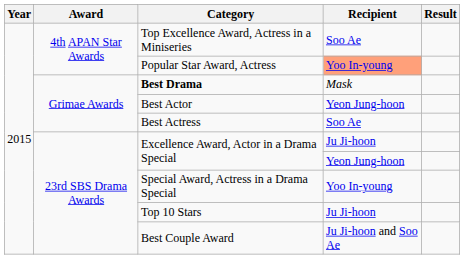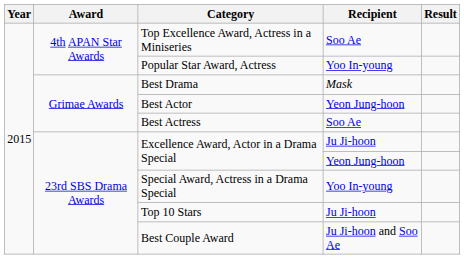(359, 65) lightsalmon background -> (359, 65) no background
(171, 84) bold -> (169, 84) normal
